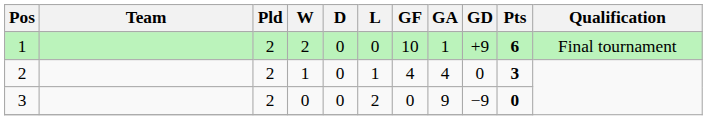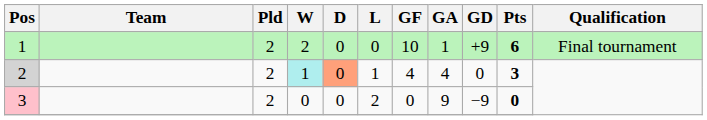(22, 73) no background -> (22, 73) lightgrey background
(305, 73) no background -> (305, 73) paleturquoise background
(340, 73) no background -> (340, 73) lightsalmon background
(22, 100) no background -> (22, 100) pink background
